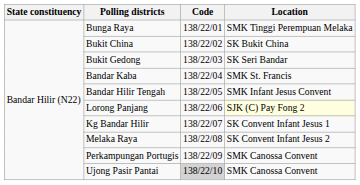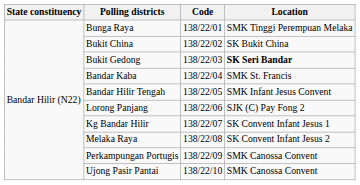(257, 59) normal -> (260, 59) bold
(266, 107) lightyellow background -> (266, 107) no background
(203, 171) lightgrey background -> (203, 171) no background
